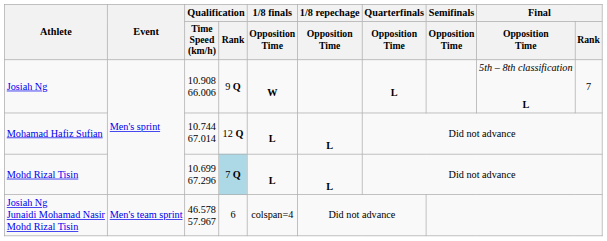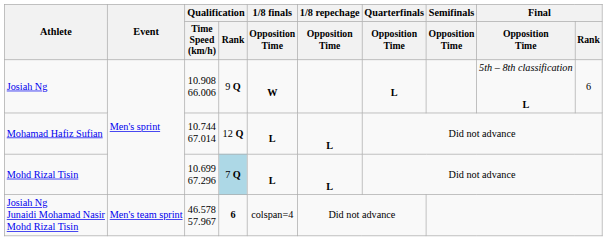(589, 86) 7 -> (589, 86) 6
(233, 216) normal -> (233, 216) bold
